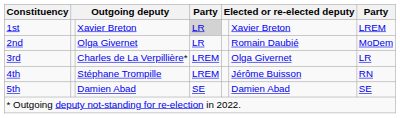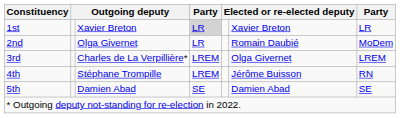(372, 27) LREM -> (365, 27) LR
(365, 58) LR -> (372, 58) LREM
